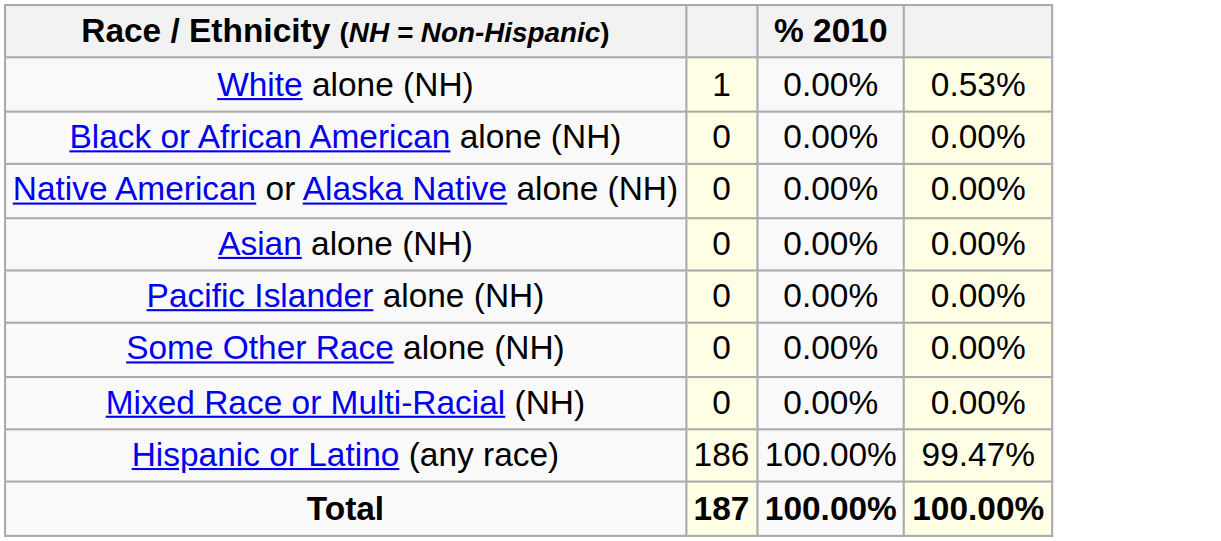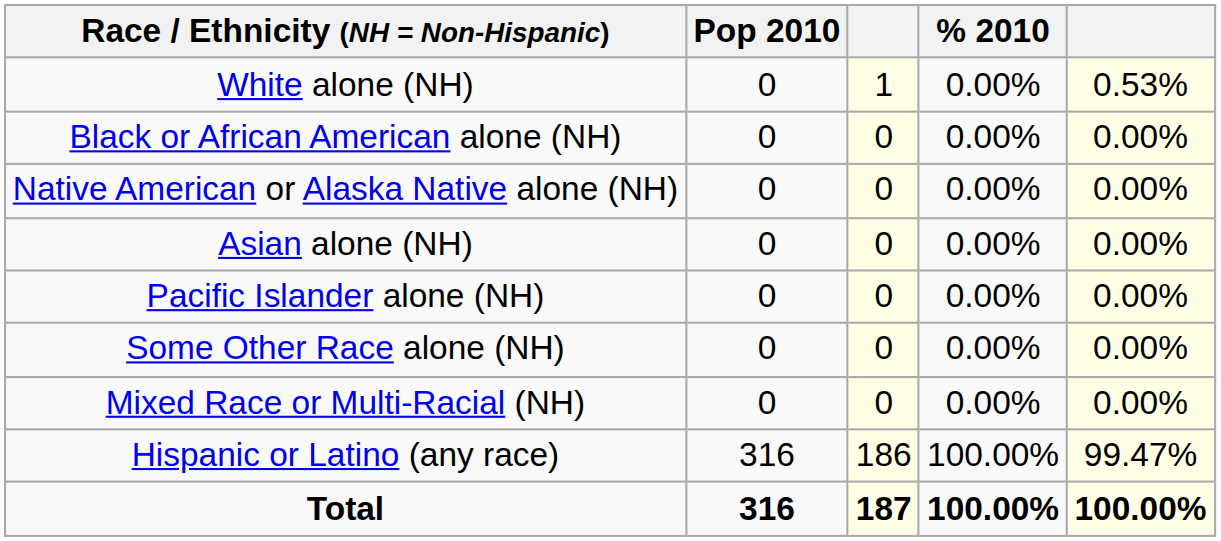+ column: (767, 31)
